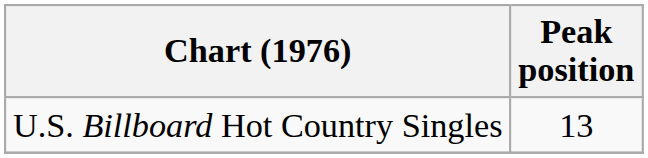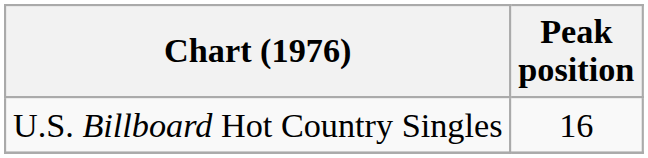(576, 124) 13 -> (576, 124) 16
